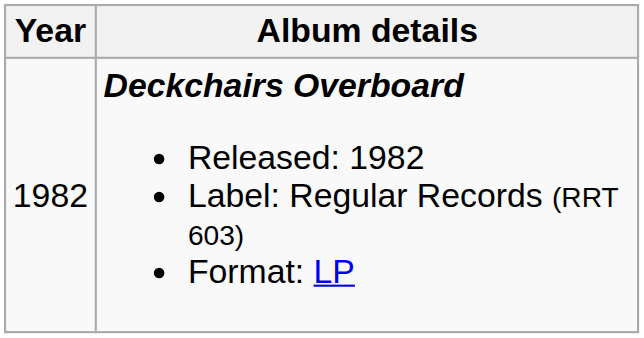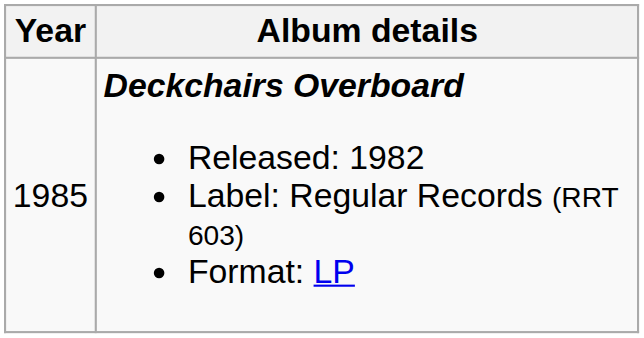(50, 194) 1982 -> (50, 194) 1985
